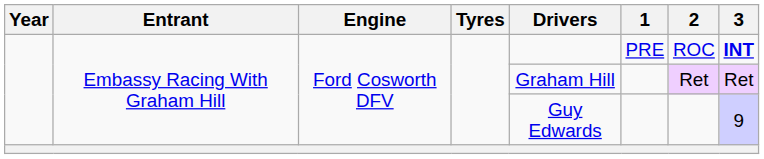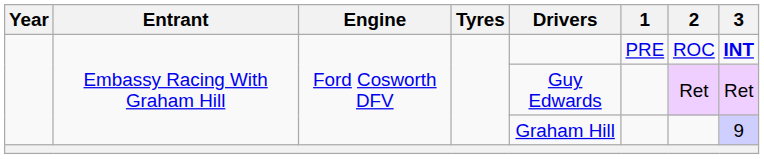(565, 79) Graham Hill -> (565, 90) Guy Edwards
(565, 120) Guy Edwards -> (565, 130) Graham Hill
